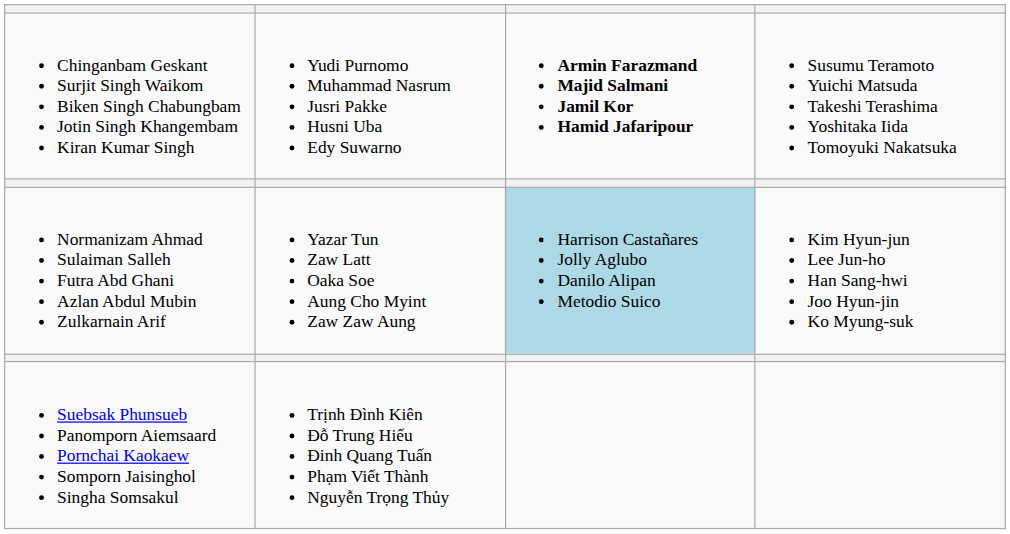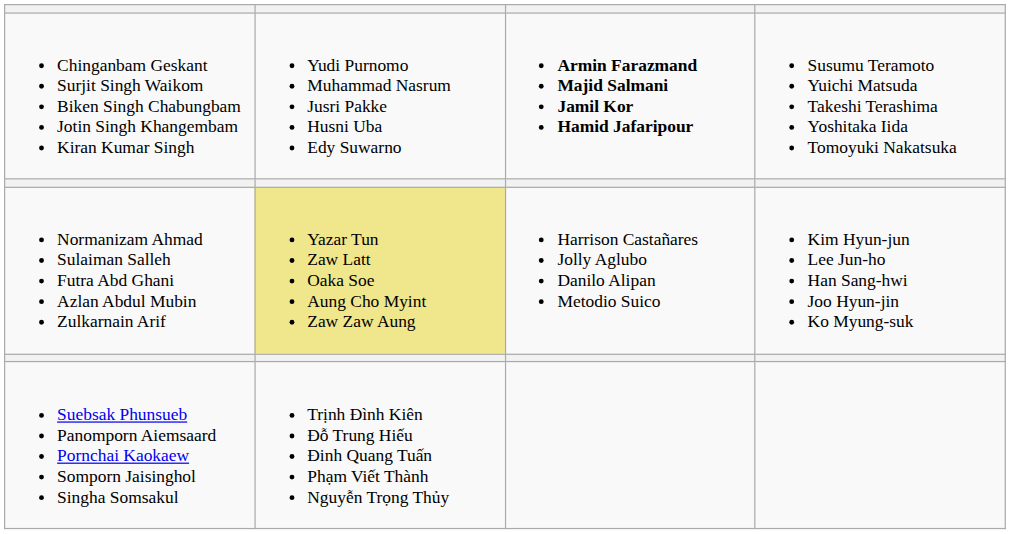(380, 281) no background -> (380, 281) khaki background
(630, 271) lightblue background -> (630, 271) no background
